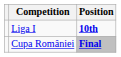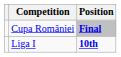rows swapped: (23, 28) <-> (43, 44)
